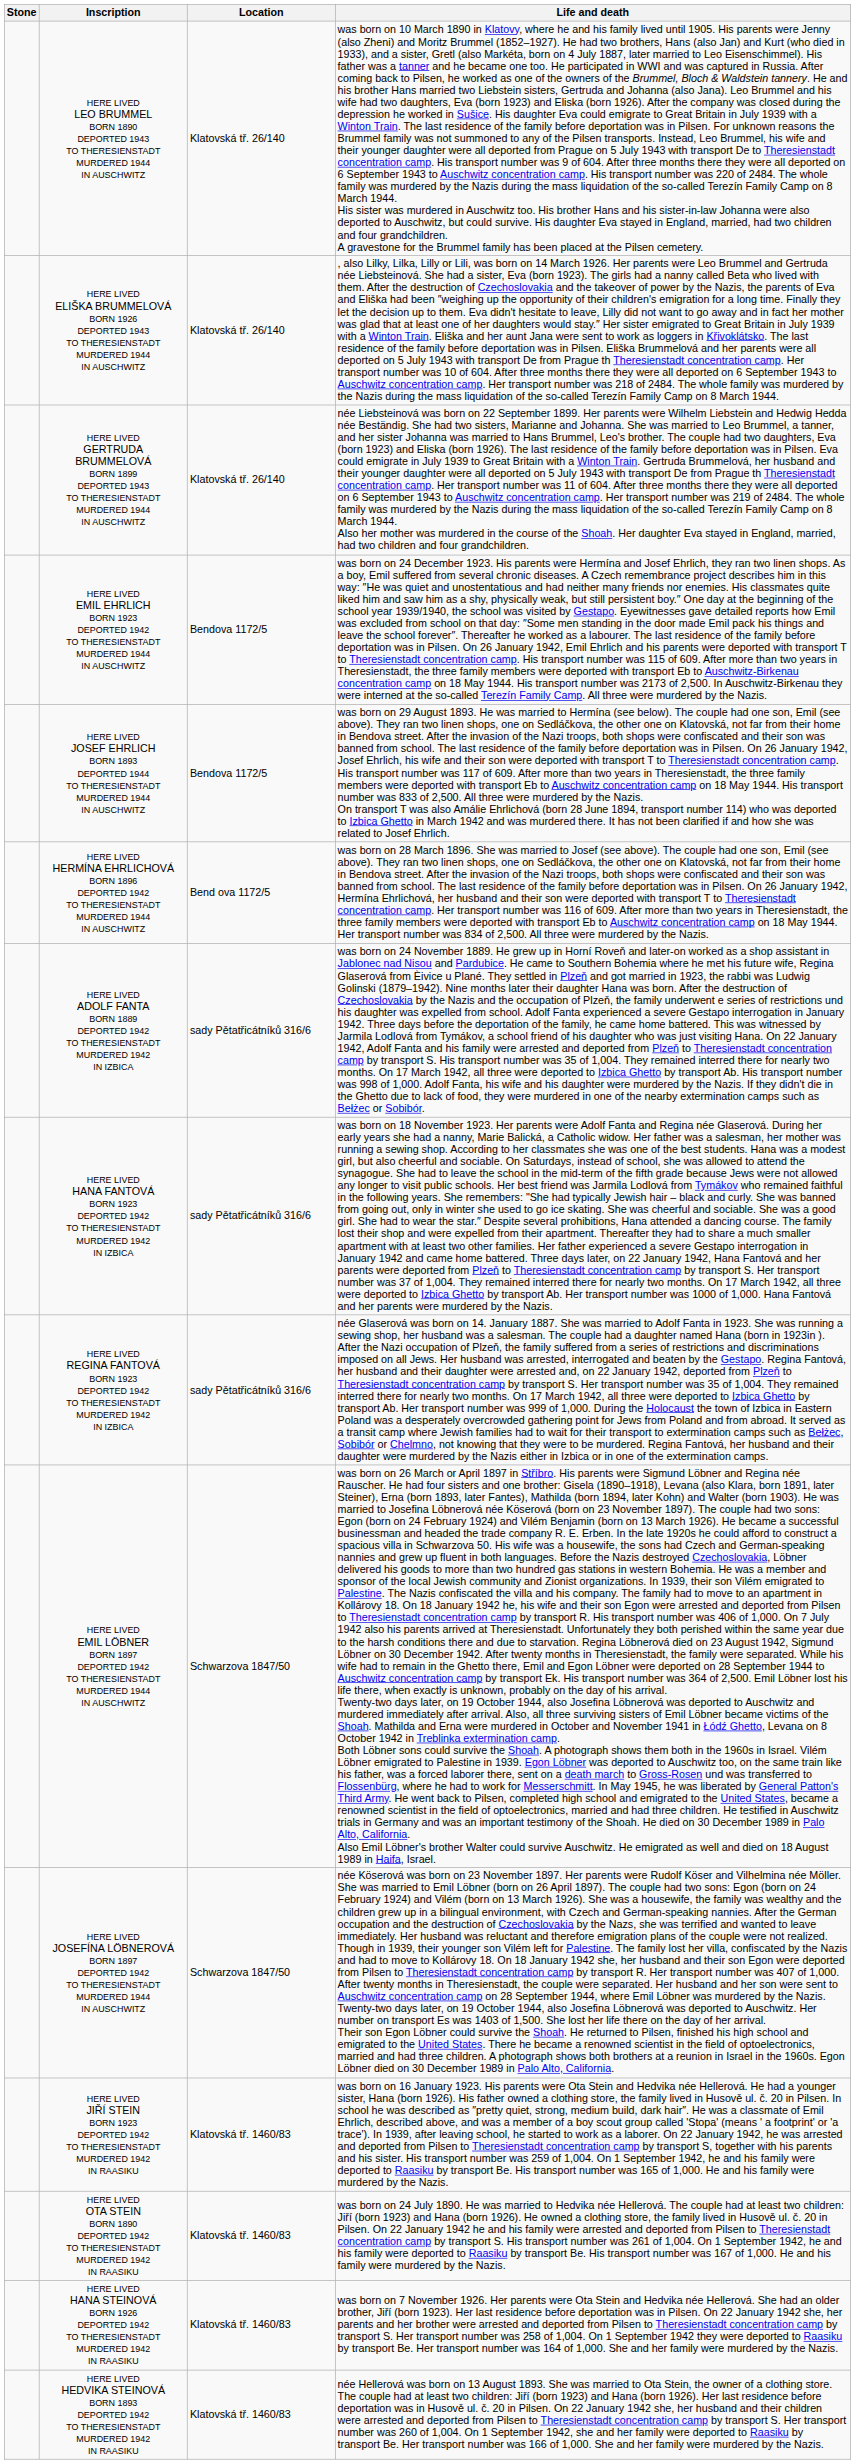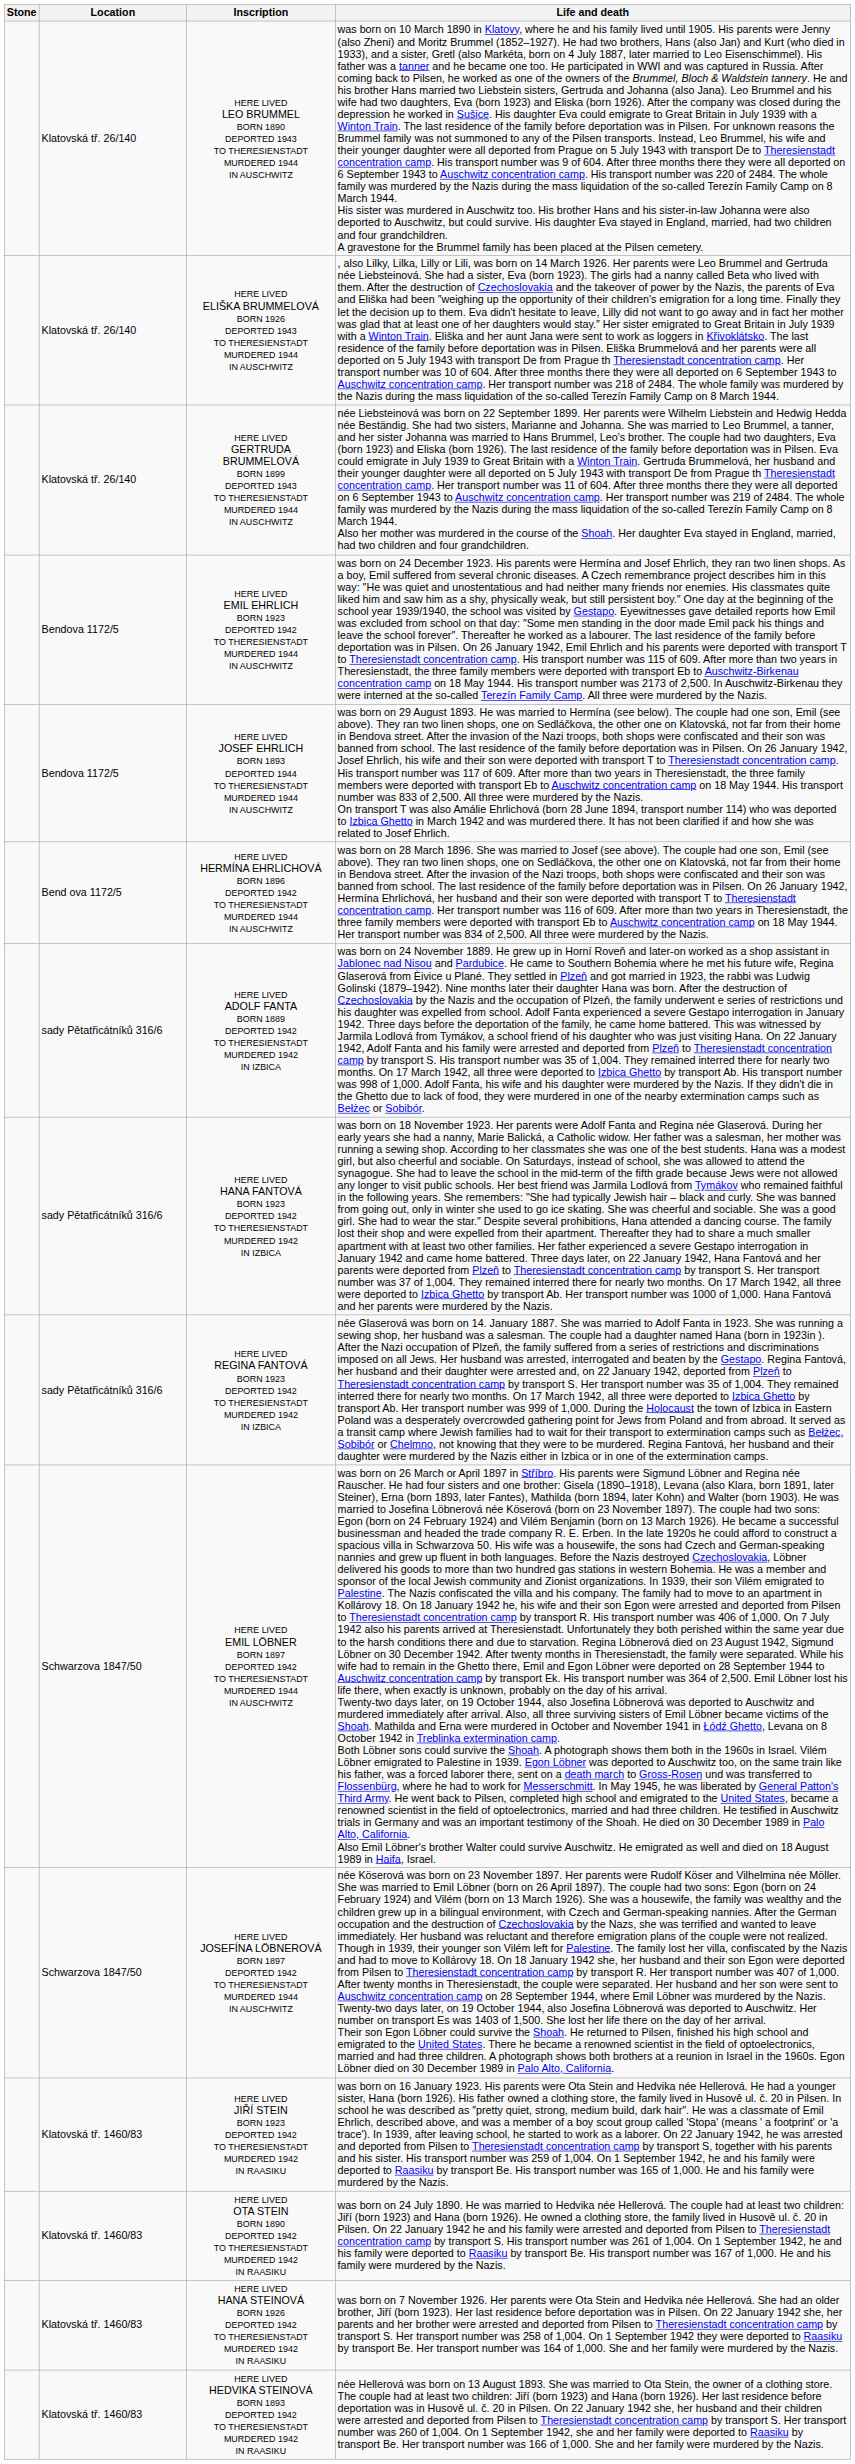columns swapped: (113, 13) <-> (261, 13)
